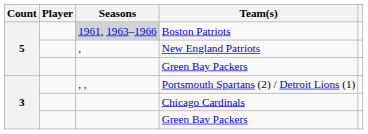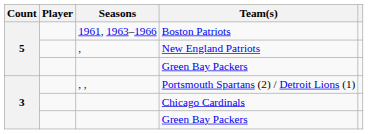(117, 31) lightgrey background -> (117, 31) no background
